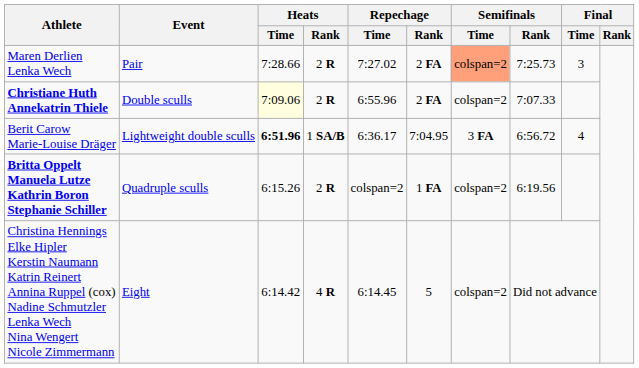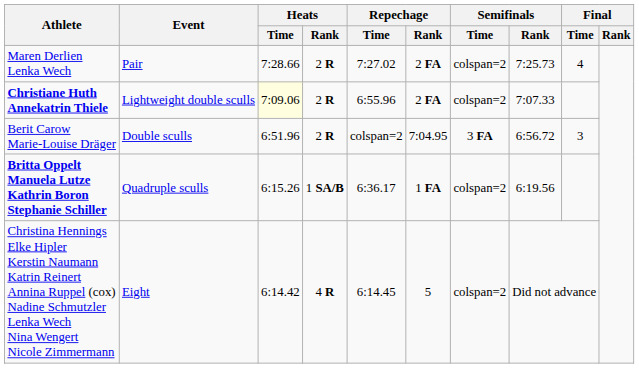(481, 64) lightsalmon background -> (480, 64) no background
(581, 64) 3 -> (580, 64) 4
(157, 100) Double sculls -> (188, 100) Lightweight double sculls
(188, 136) Lightweight double sculls -> (157, 136) Double sculls
(281, 136) bold -> (280, 136) normal
(326, 136) 1 SA/B -> (325, 136) 2 R
(377, 136) 6:36.17 -> (376, 136) colspan=2
(581, 136) 4 -> (580, 136) 3
(326, 188) 2 R -> (325, 188) 1 SA/B
(377, 188) colspan=2 -> (376, 188) 6:36.17
